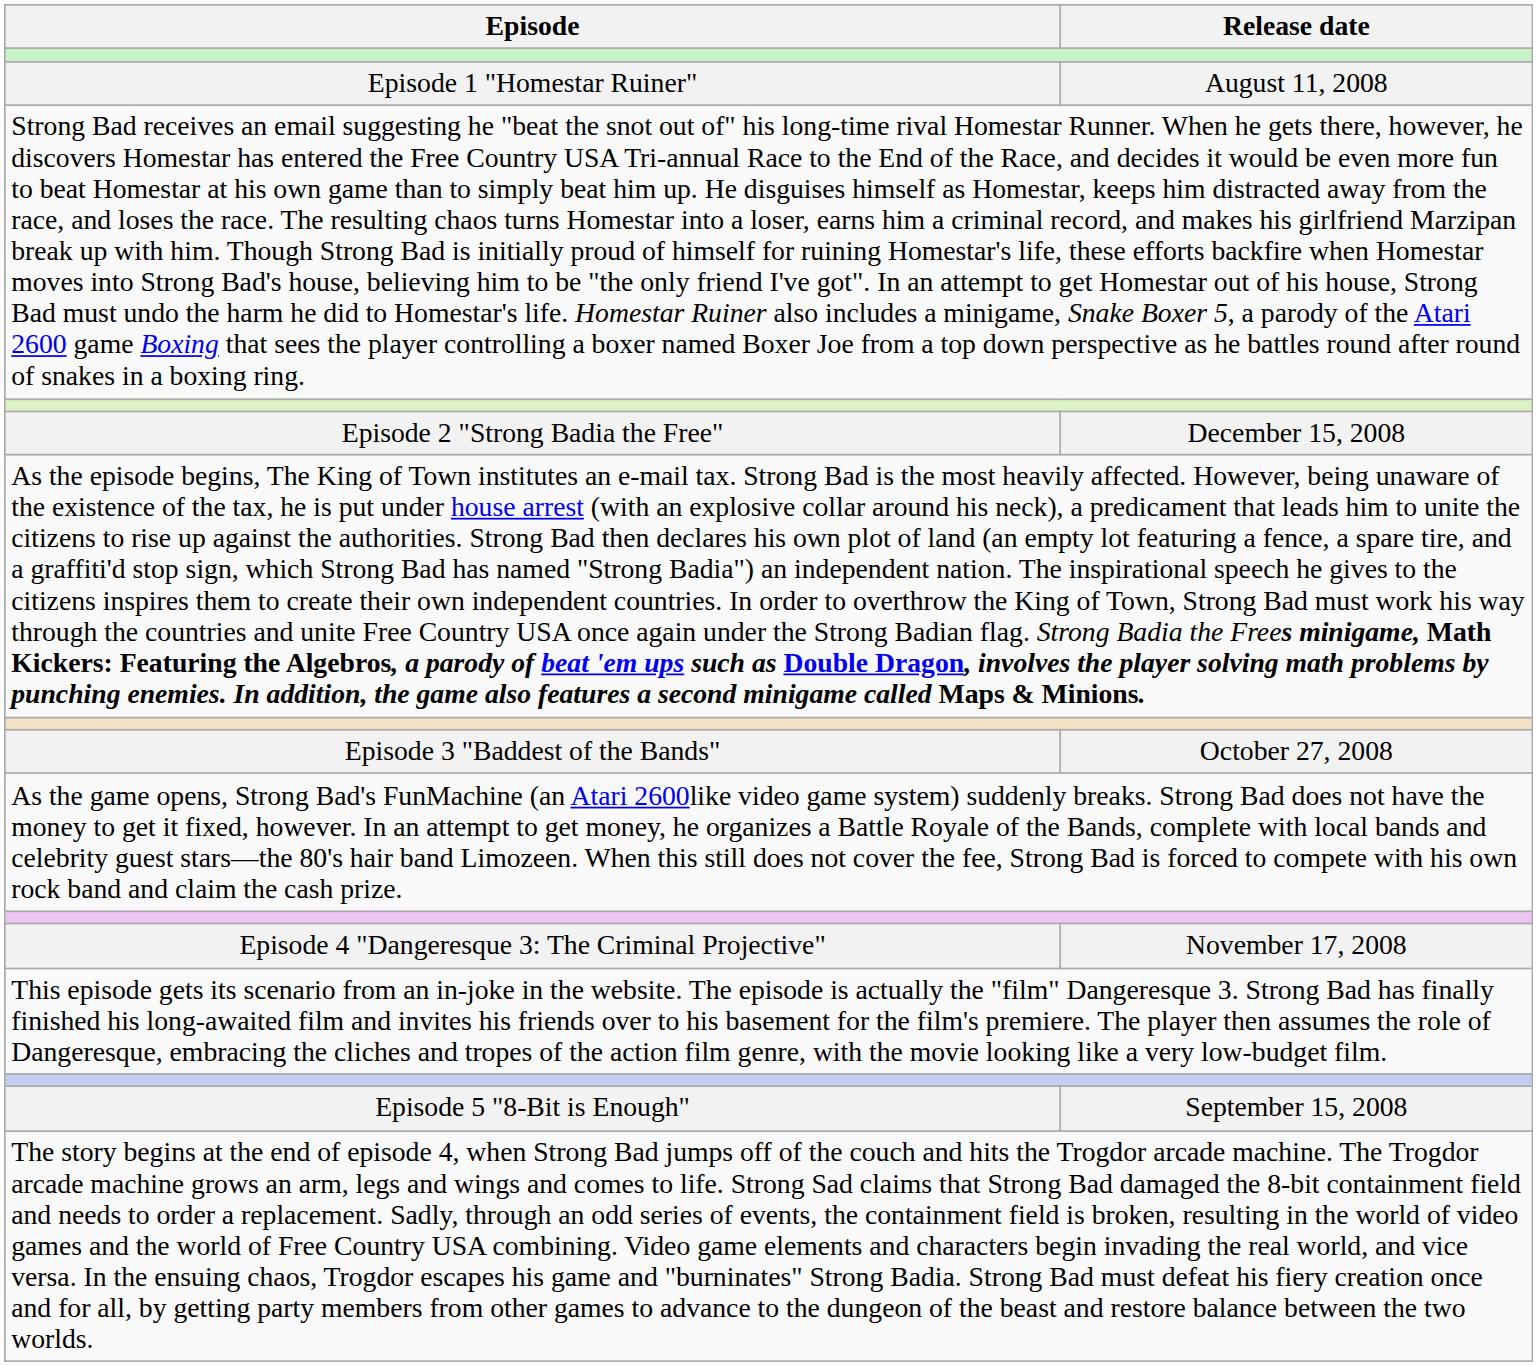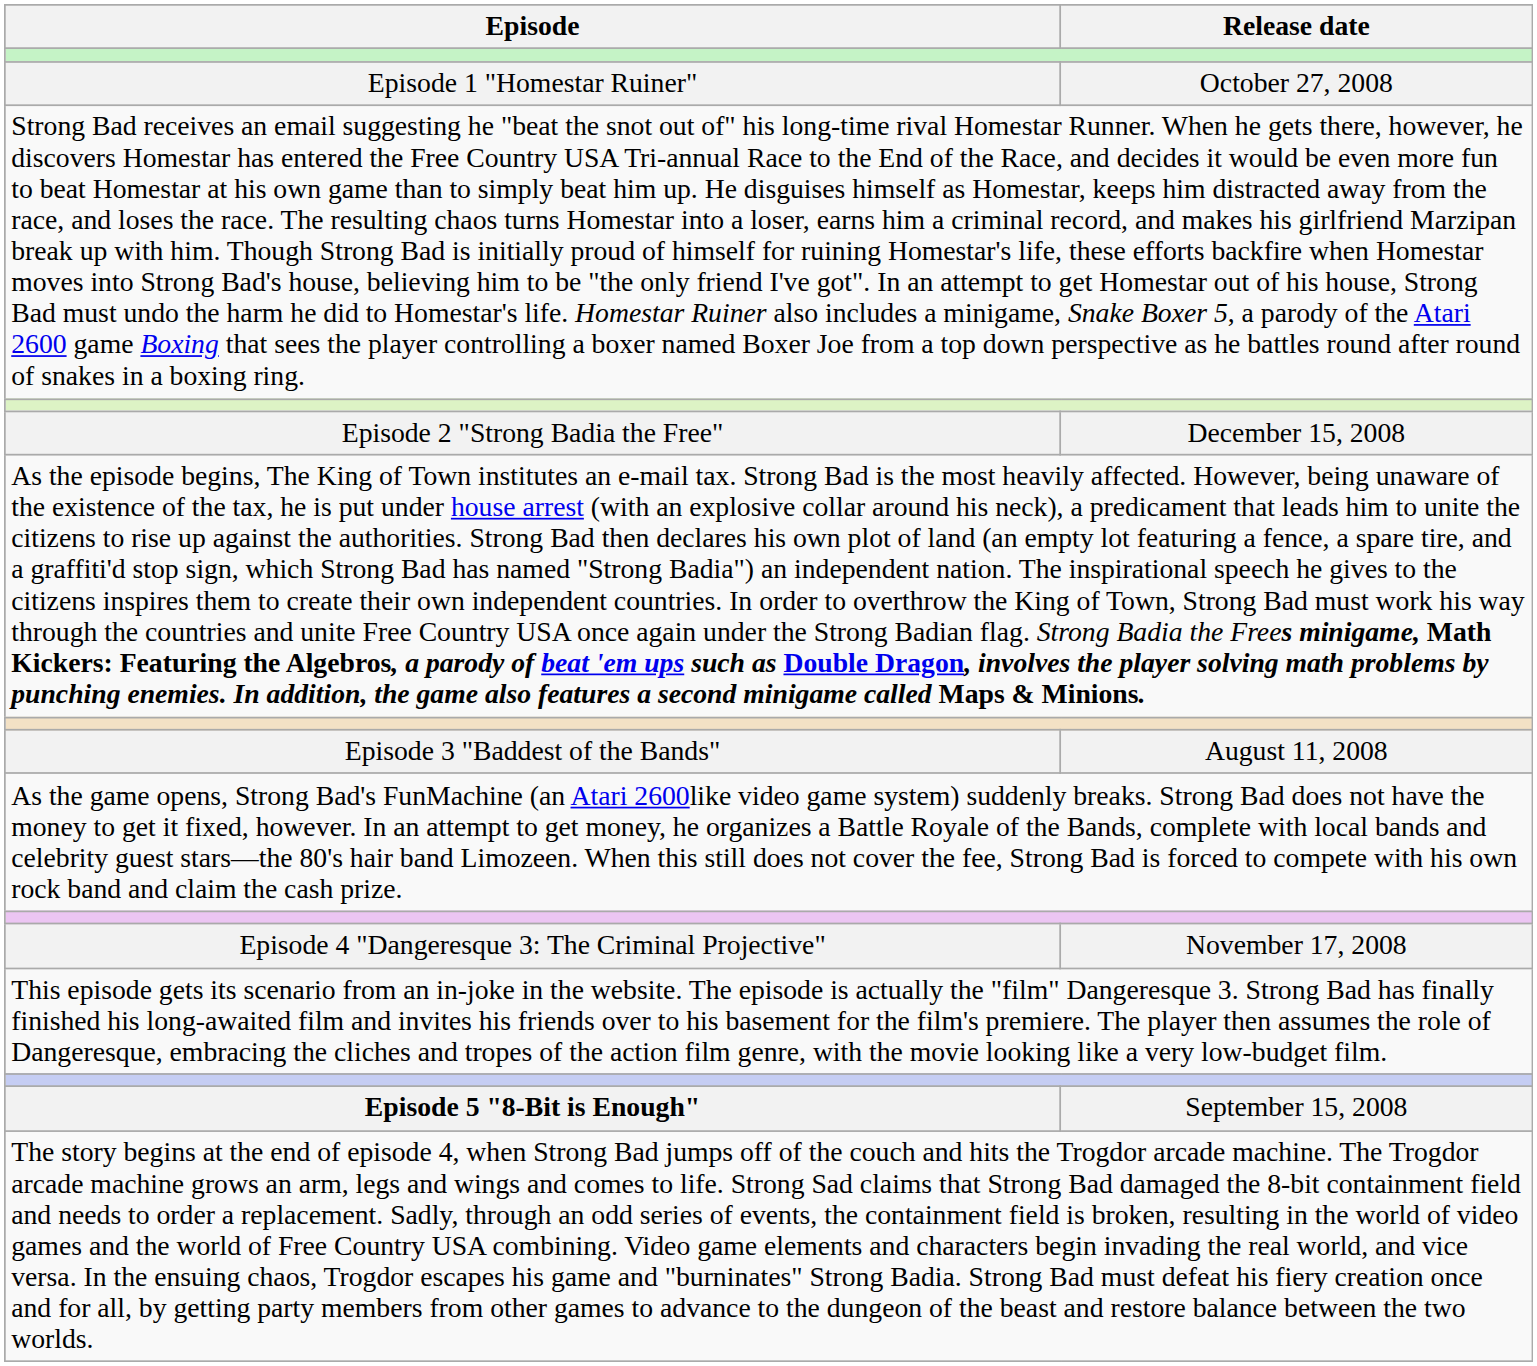(1296, 83) August 11, 2008 -> (1296, 83) October 27, 2008
(1296, 751) October 27, 2008 -> (1296, 751) August 11, 2008
(533, 1108) normal -> (533, 1108) bold
